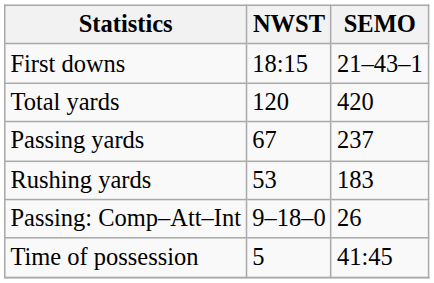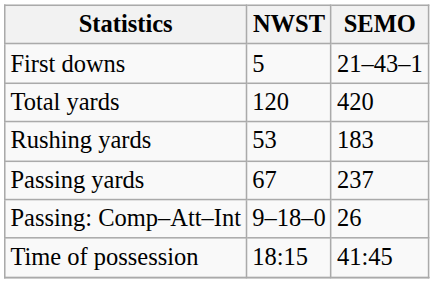(280, 63) 18:15 -> (258, 63) 5
rows swapped: (81, 179) <-> (77, 140)
(258, 257) 5 -> (280, 257) 18:15
